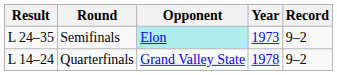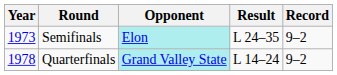columns swapped: (265, 15) <-> (31, 15)
(193, 59) no background -> (174, 59) paleturquoise background
